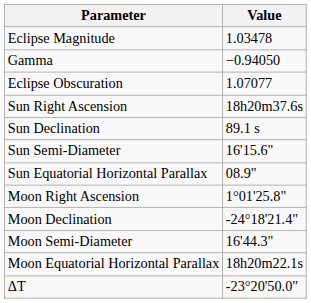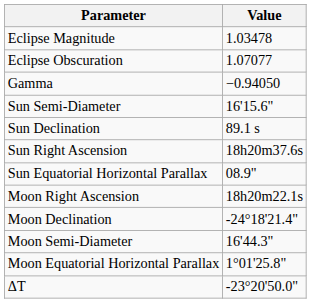rows swapped: (65, 83) <-> (30, 60)
rows swapped: (67, 106) <-> (64, 151)
(256, 196) 1°01'25.8" -> (264, 196) 18h20m22.1s
(264, 264) 18h20m22.1s -> (256, 264) 1°01'25.8"
